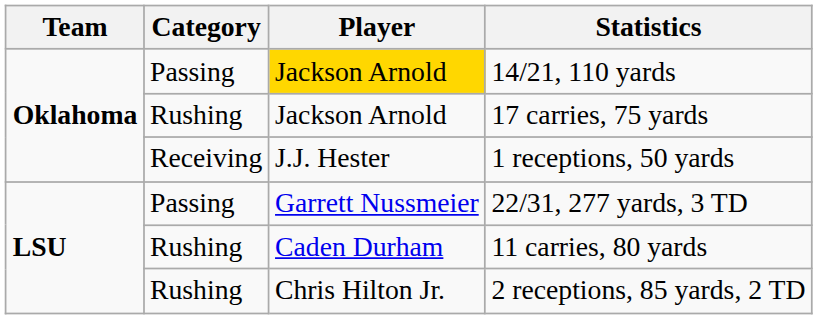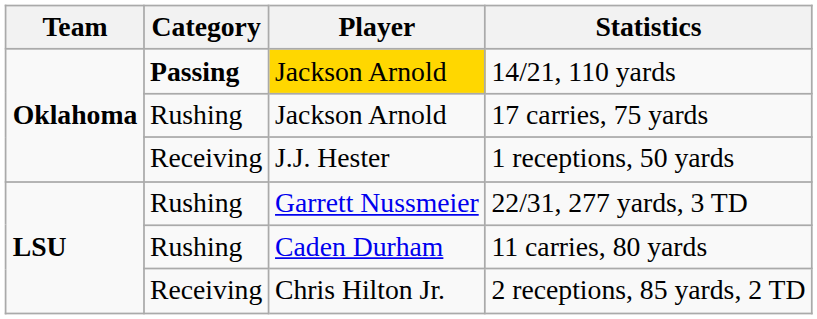(192, 71) normal -> (195, 71) bold
(192, 202) Passing -> (196, 202) Rushing
(196, 290) Rushing -> (206, 290) Receiving
